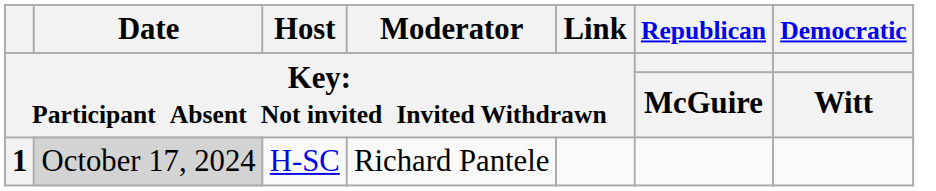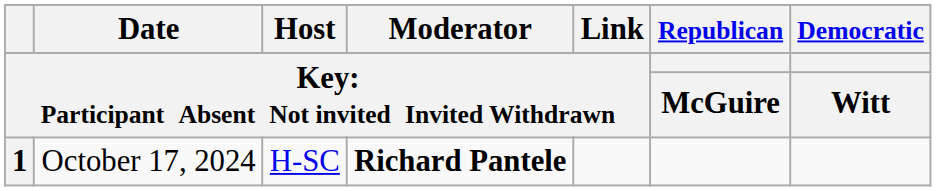(149, 160) lightgrey background -> (149, 160) no background
(452, 160) normal -> (460, 160) bold
